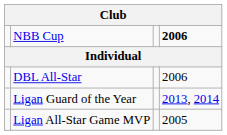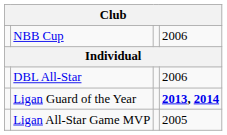(175, 36) bold -> (175, 36) normal
(191, 98) normal -> (191, 98) bold
